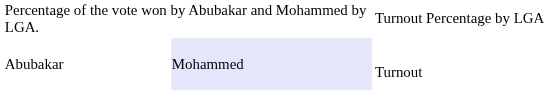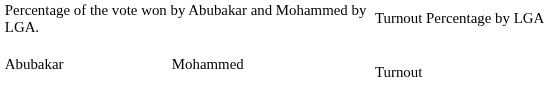(208, 64) lavender background -> (208, 64) no background
